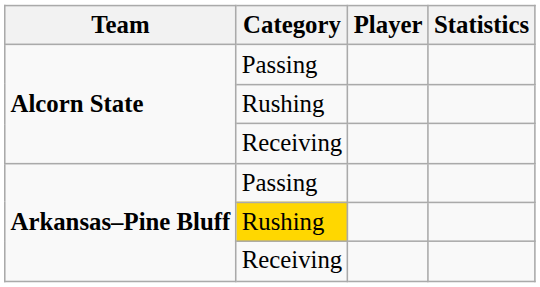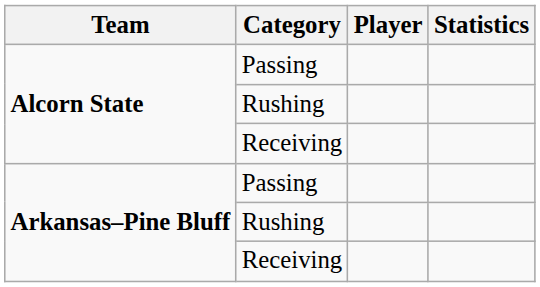(283, 221) gold background -> (283, 221) no background
